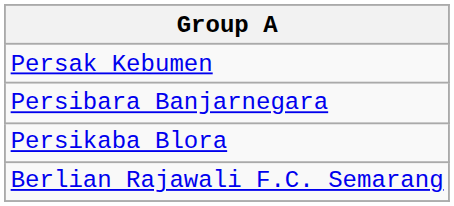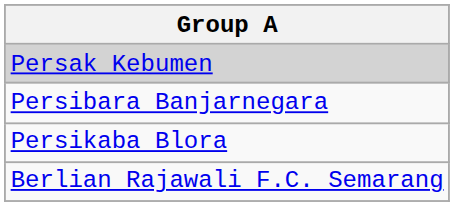(112, 64) no background -> (112, 64) lightgrey background
